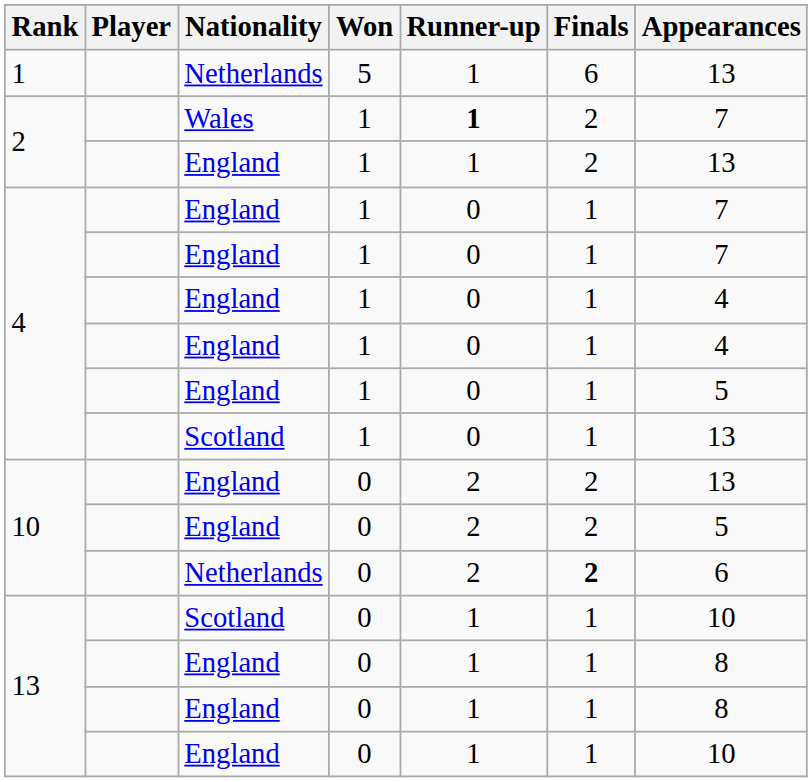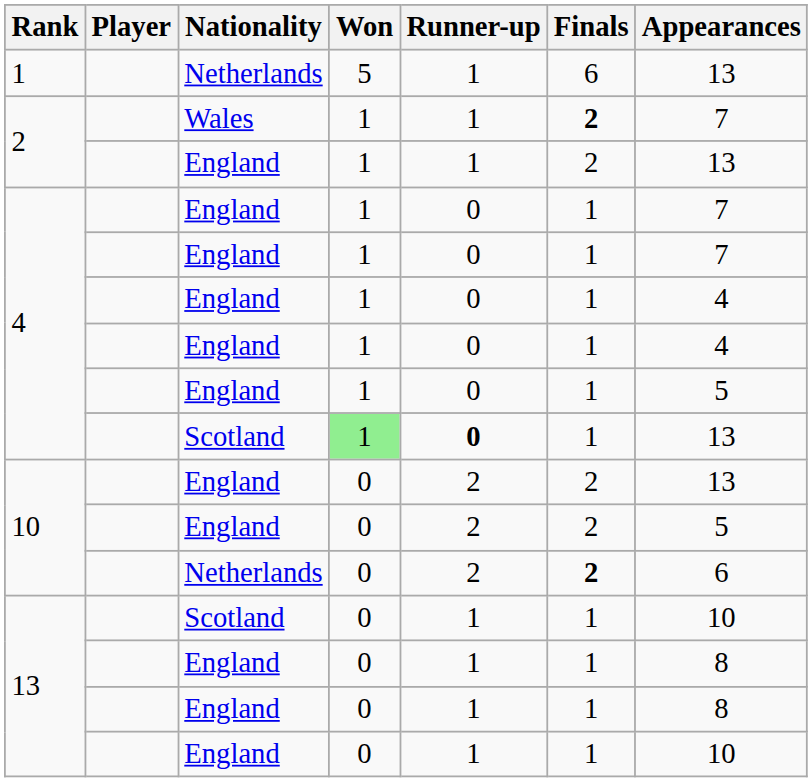(473, 118) bold -> (473, 118) normal
(591, 118) normal -> (591, 118) bold
(365, 436) no background -> (365, 436) lightgreen background
(473, 436) normal -> (473, 436) bold
